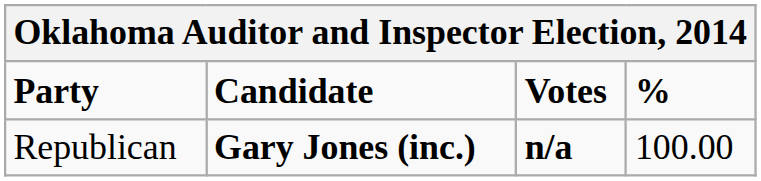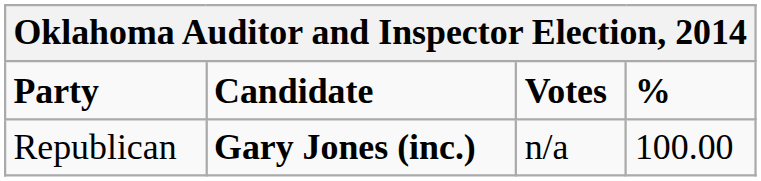(549, 146) bold -> (547, 146) normal
